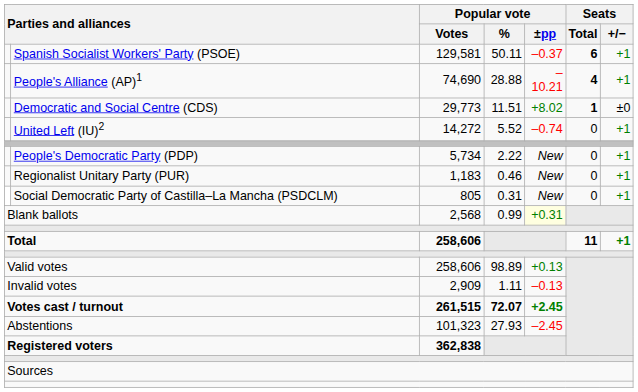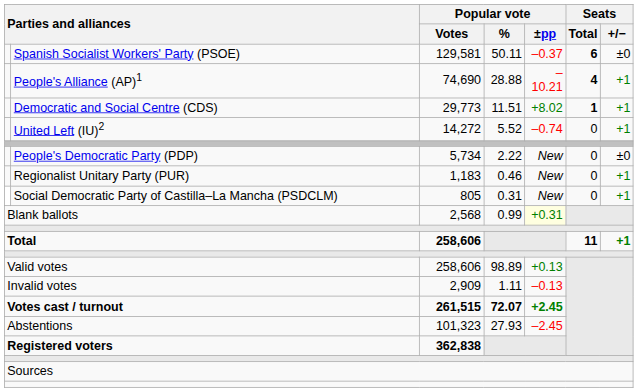(623, 53) +1 -> (624, 53) ±0
(624, 107) ±0 -> (623, 107) +1
(623, 156) +1 -> (624, 156) ±0
